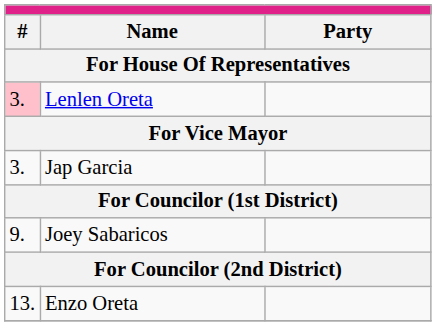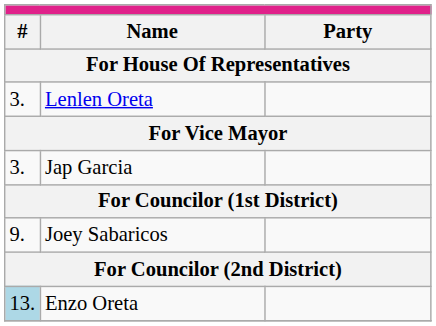(17, 99) pink background -> (17, 99) no background
(22, 303) no background -> (22, 303) lightblue background
